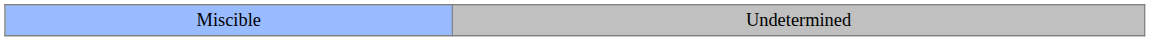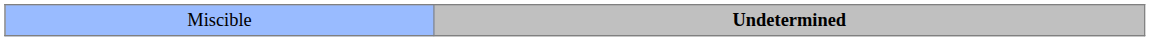(799, 20) normal -> (789, 20) bold
